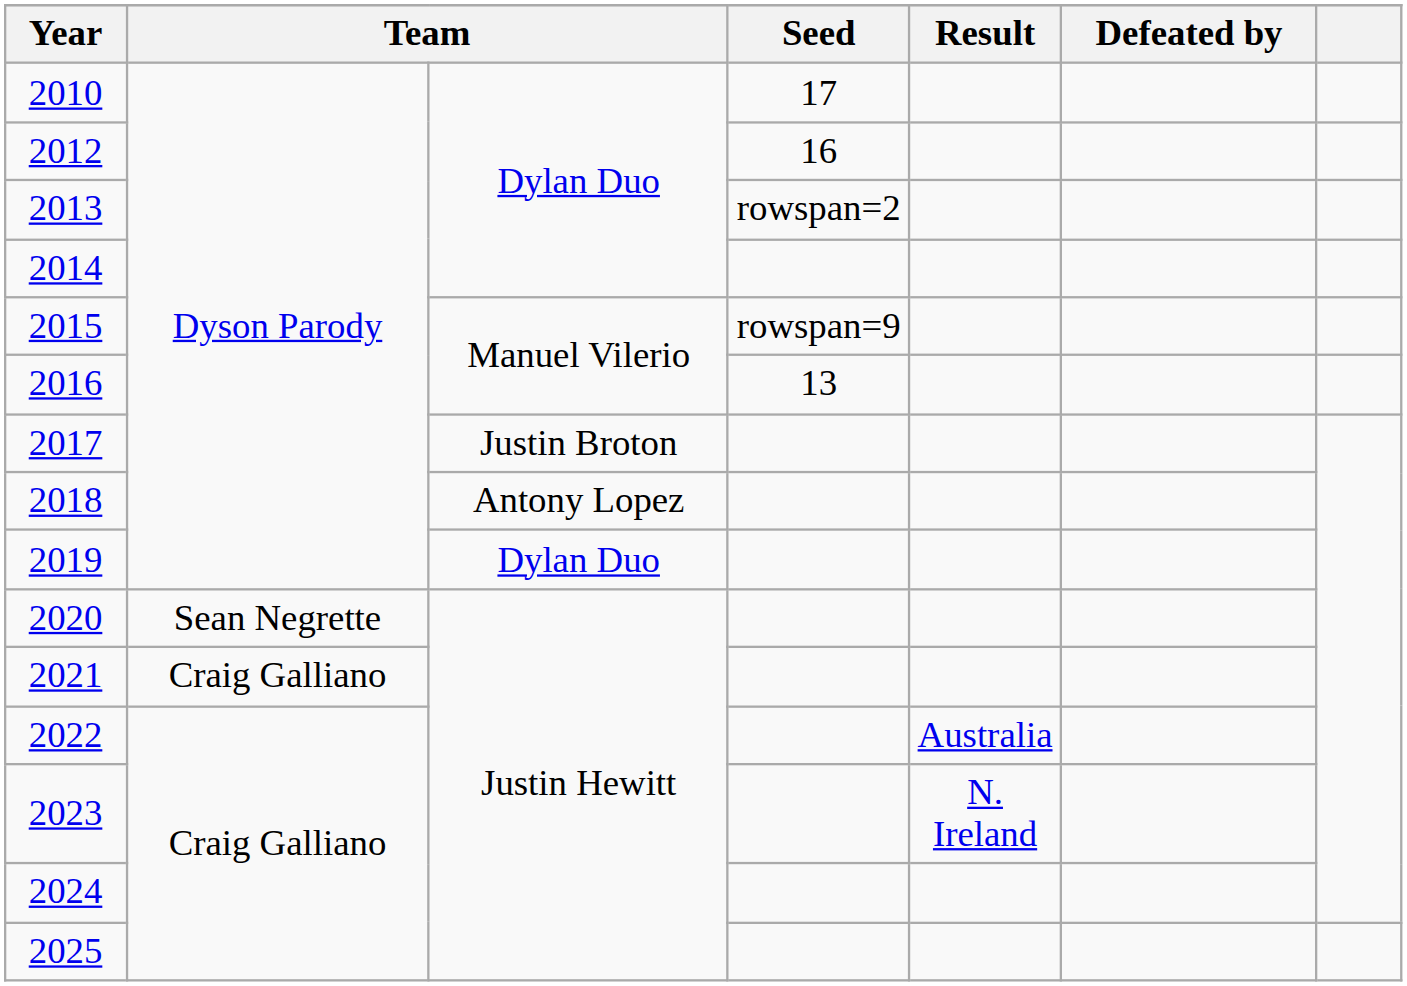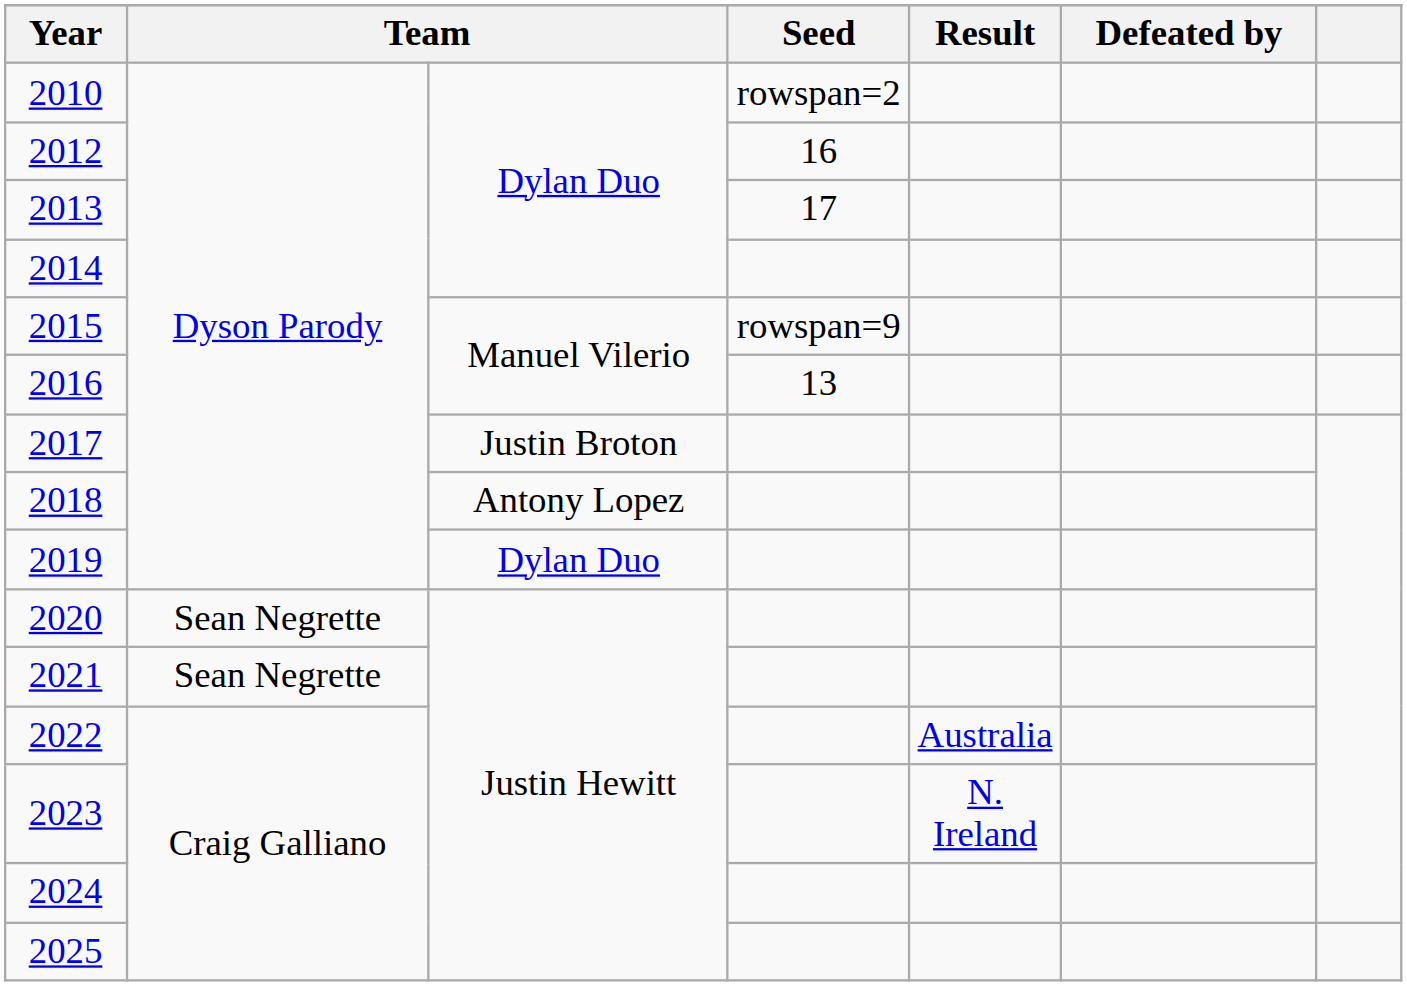(819, 92) 17 -> (819, 92) rowspan=2
(819, 208) rowspan=2 -> (819, 208) 17
(278, 675) Craig Galliano -> (277, 675) Sean Negrette
